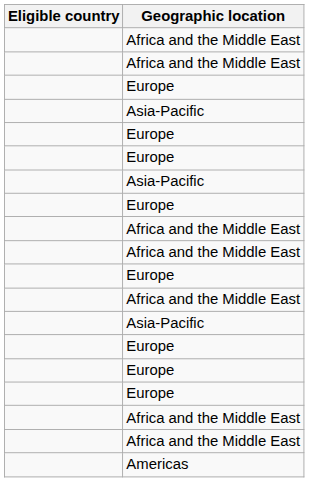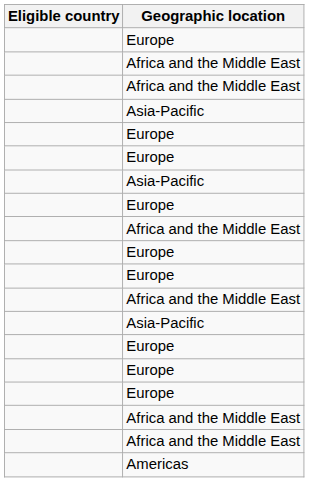(213, 39) Africa and the Middle East -> (150, 39) Europe
(150, 87) Europe -> (213, 87) Africa and the Middle East
(213, 252) Africa and the Middle East -> (150, 252) Europe
